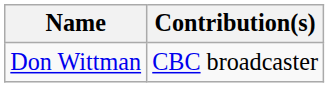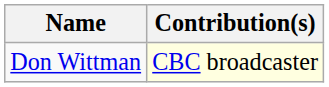(235, 61) no background -> (235, 61) lightyellow background
